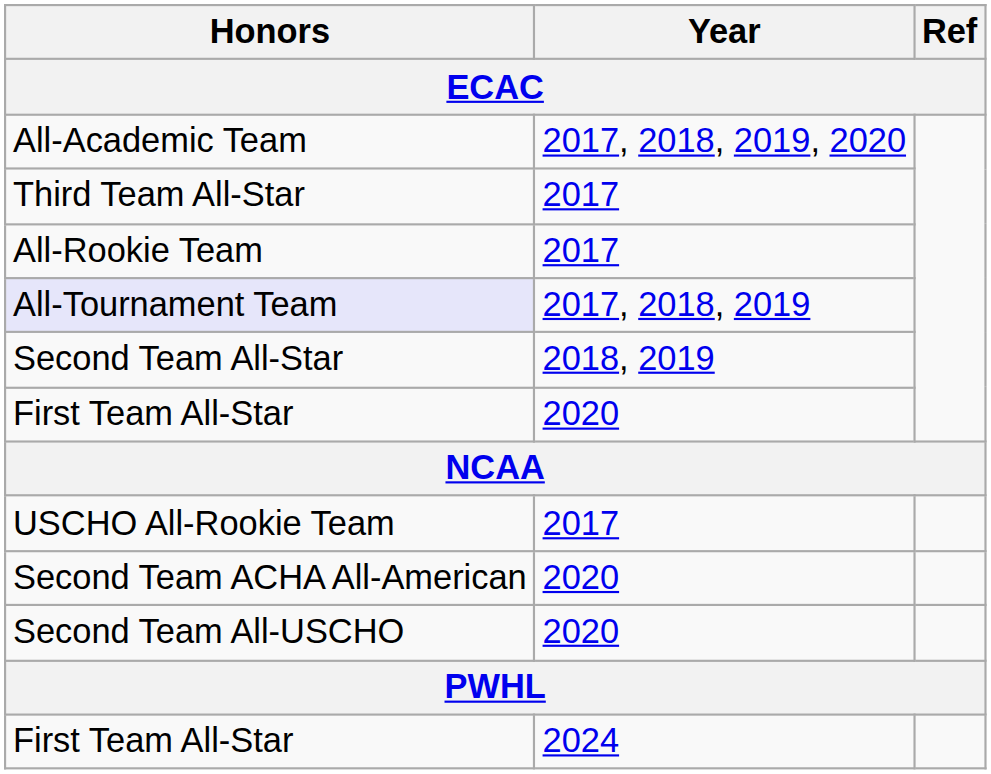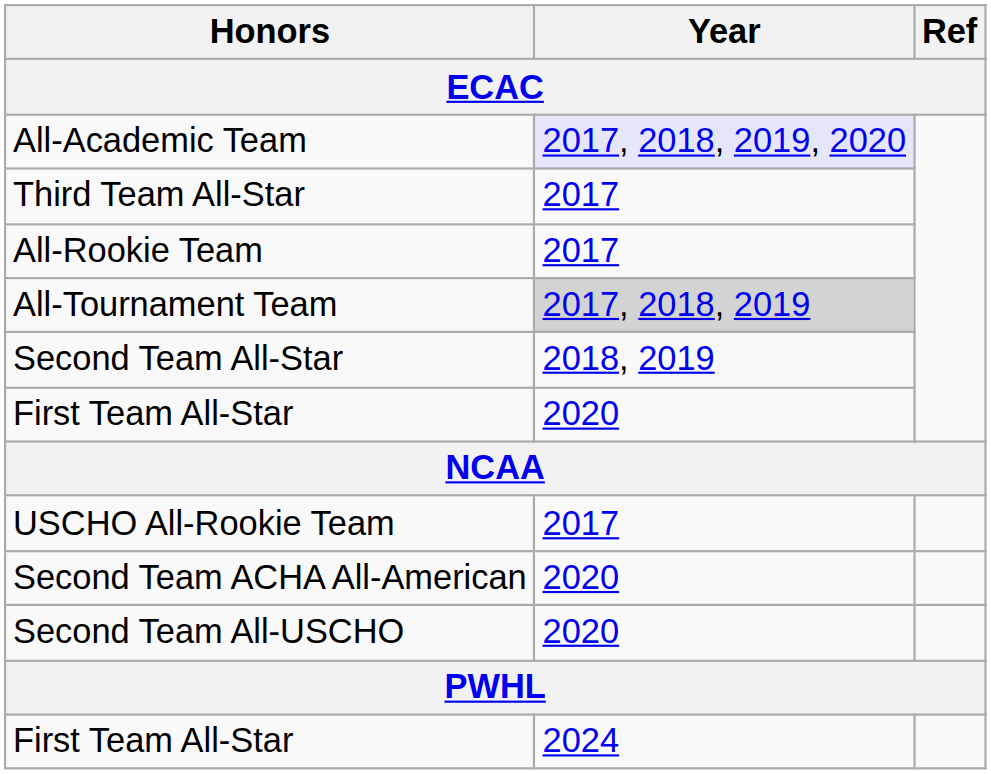(724, 140) no background -> (724, 140) lavender background
(175, 304) lavender background -> (175, 304) no background
(676, 304) no background -> (676, 304) lightgrey background
